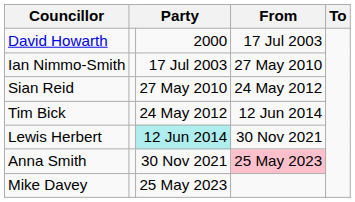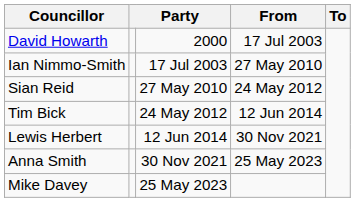(185, 137) paleturquoise background -> (185, 137) no background
(278, 161) pink background -> (278, 161) no background
